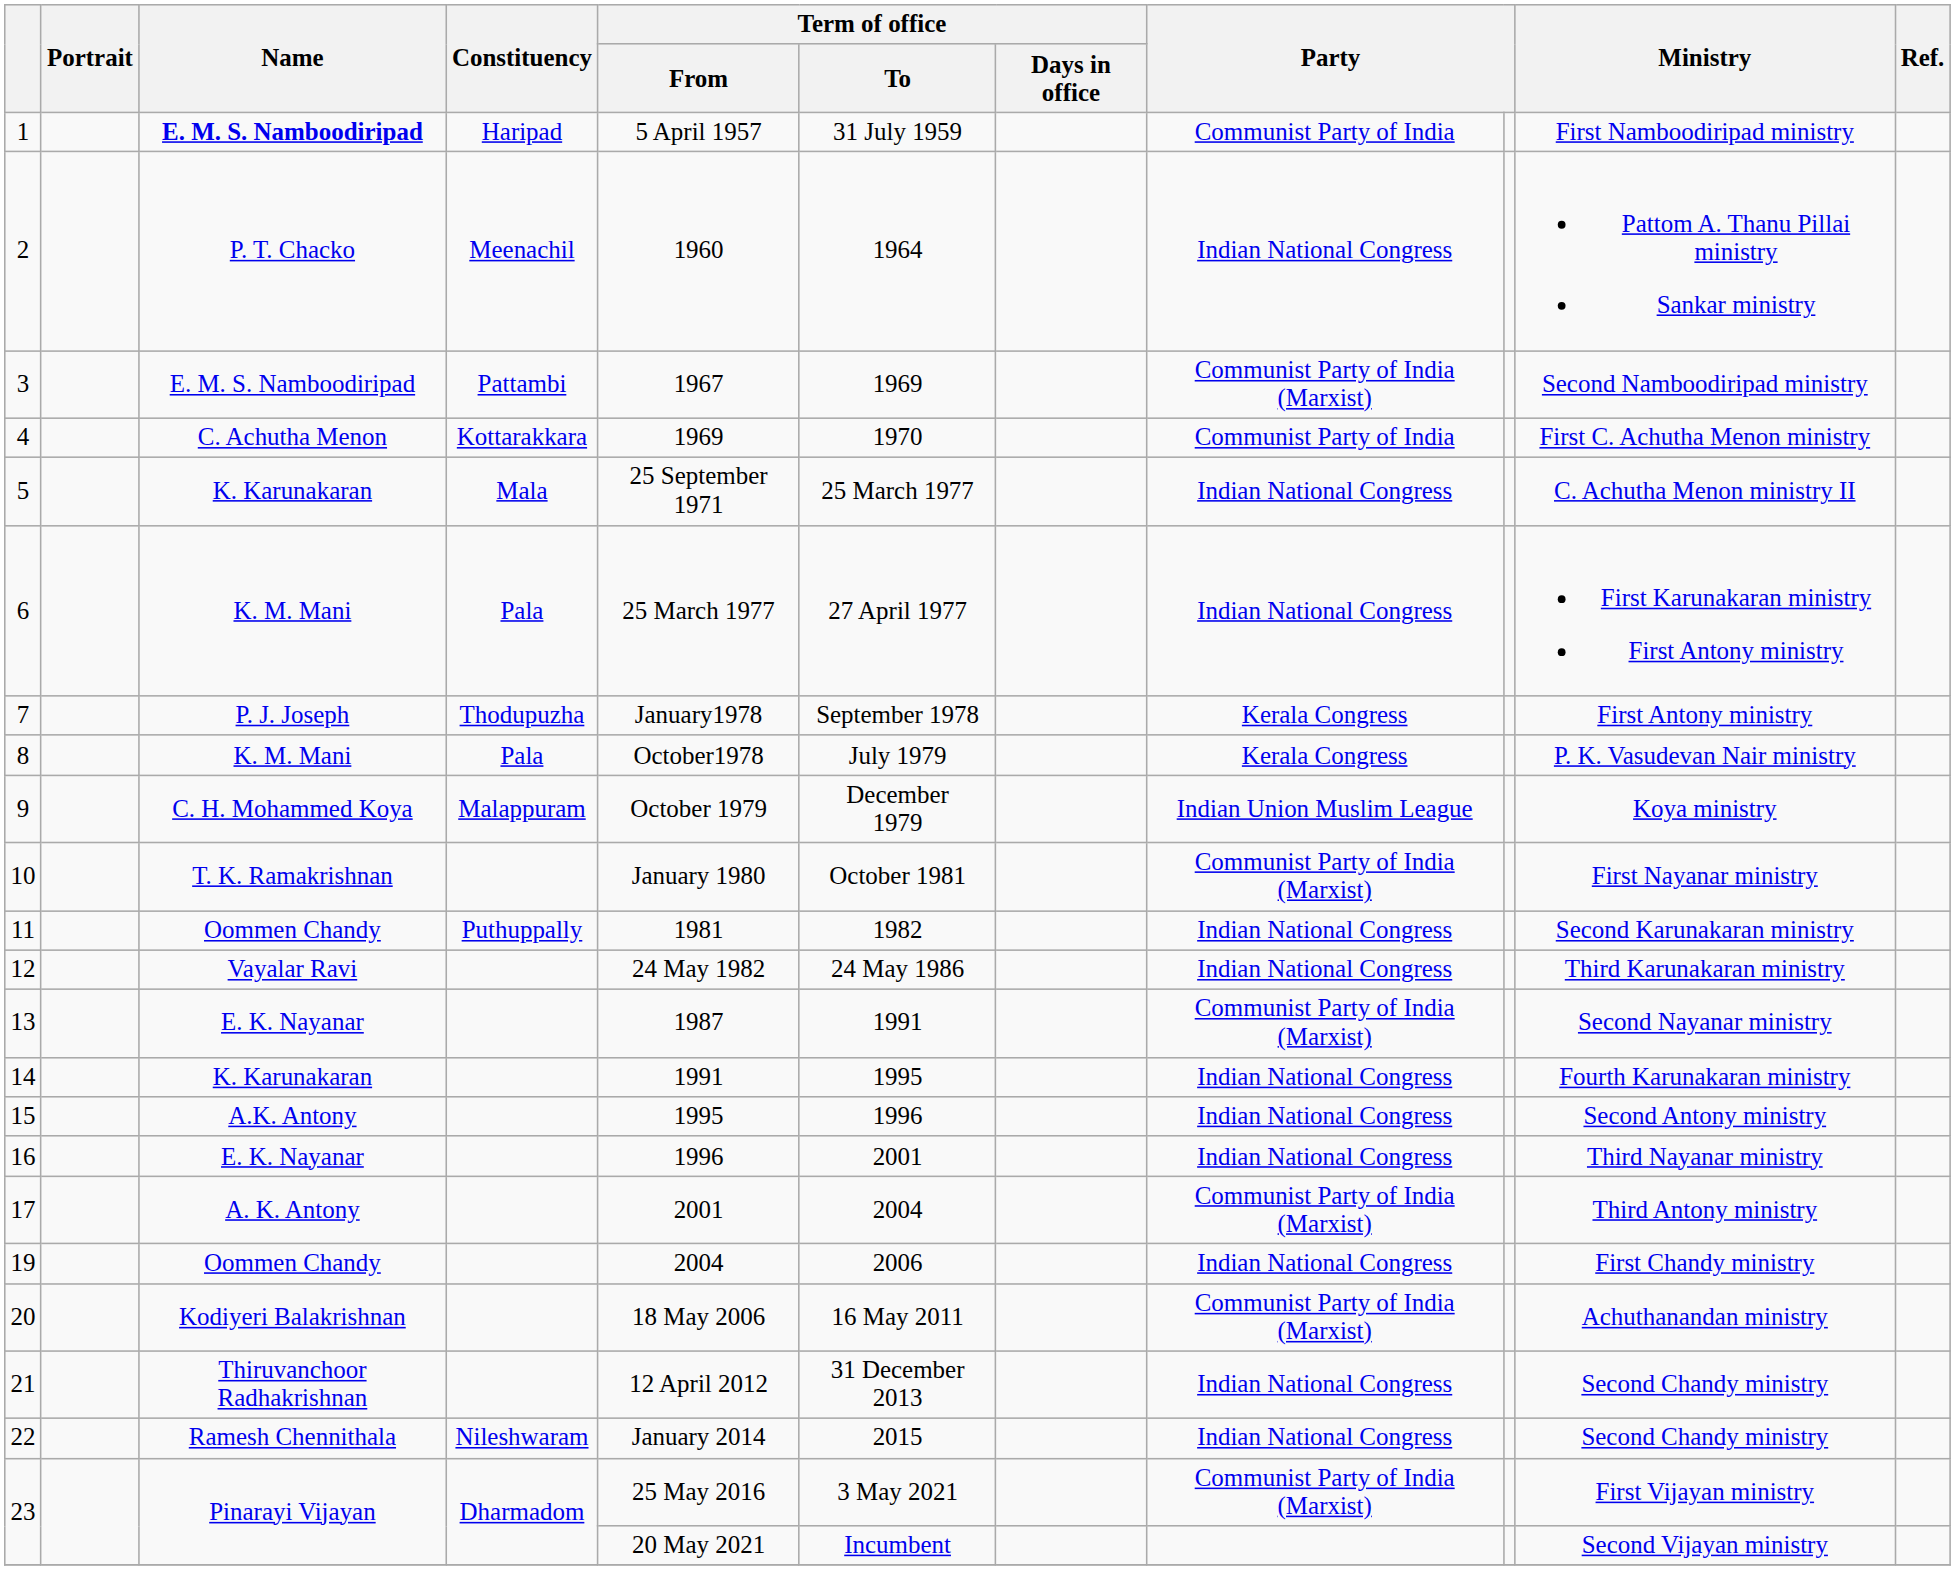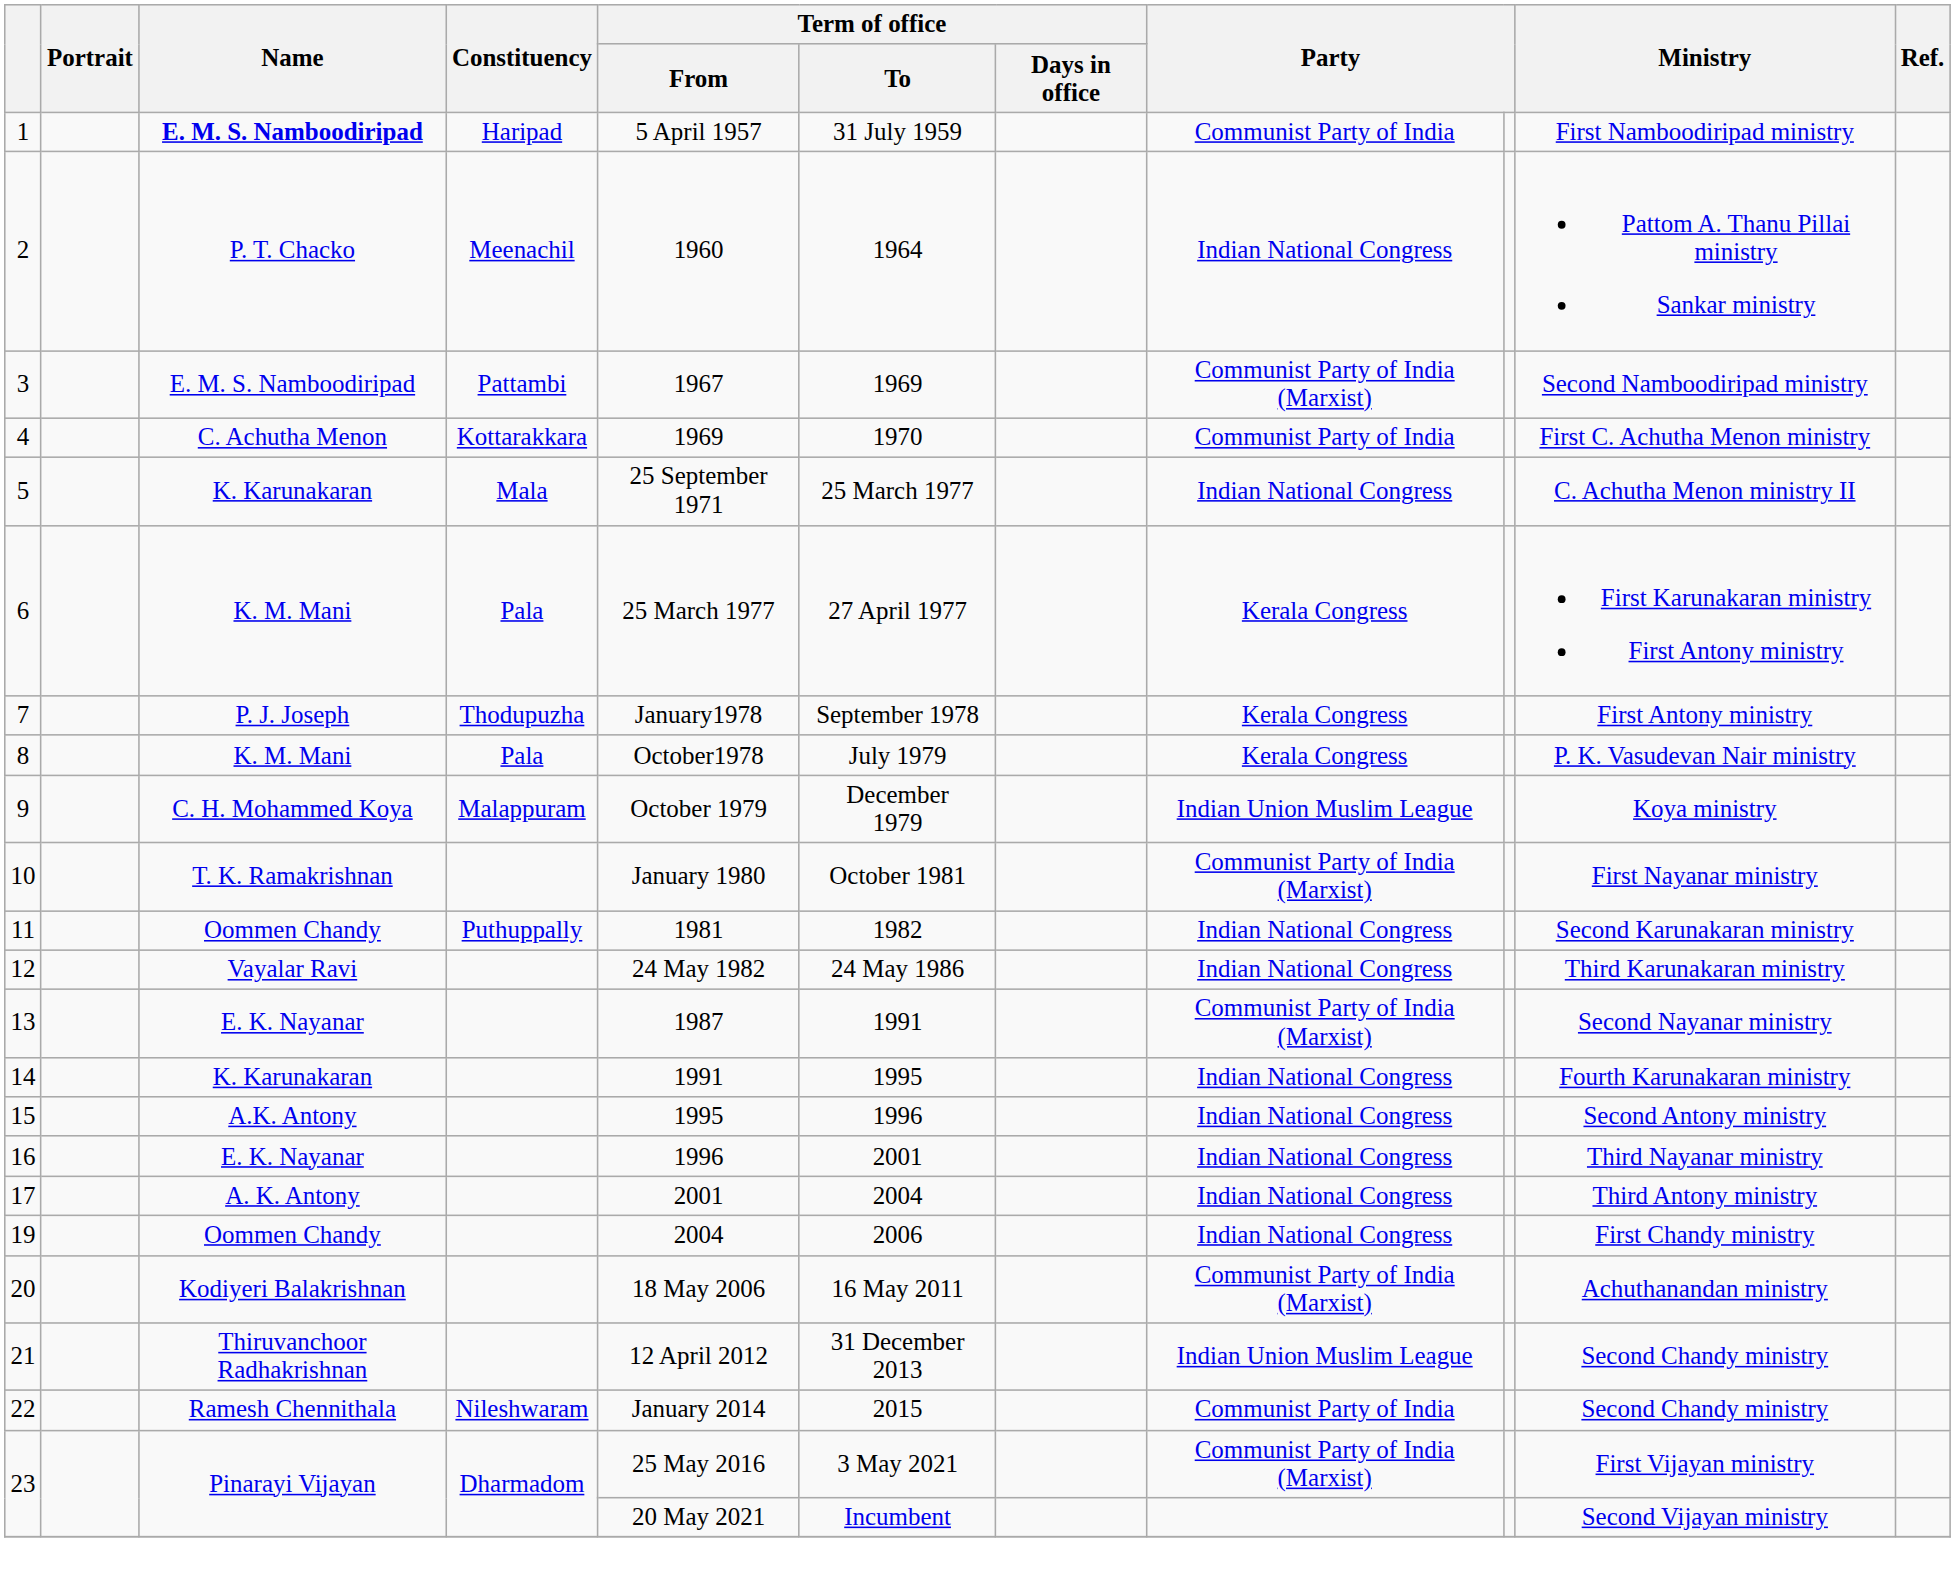(1325, 610) Indian National Congress -> (1325, 610) Kerala Congress
(1325, 1209) Communist Party of India (Marxist) -> (1325, 1195) Indian National Congress
(1325, 1384) Indian National Congress -> (1325, 1356) Indian Union Muslim League
(1325, 1438) Indian National Congress -> (1325, 1409) Communist Party of India
